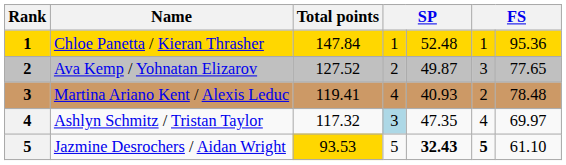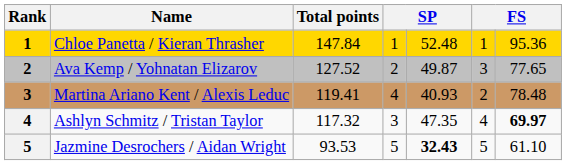(394, 120) lightblue background -> (394, 120) no background
(528, 120) normal -> (528, 120) bold
(338, 146) gold background -> (338, 146) no background
(484, 146) bold -> (484, 146) normal
